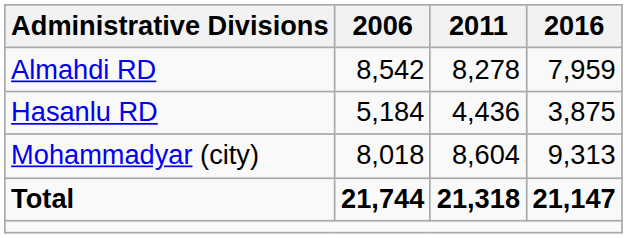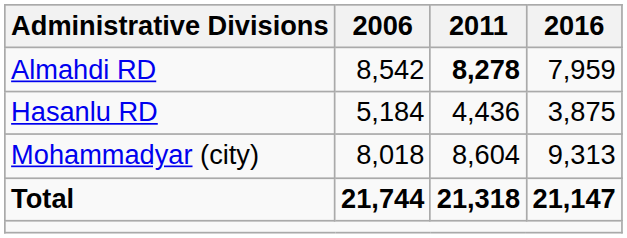(486, 69) normal -> (486, 69) bold
